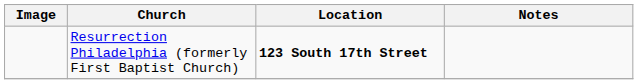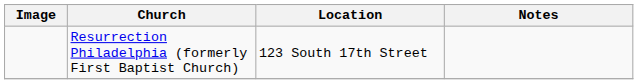(343, 53) bold -> (343, 53) normal
